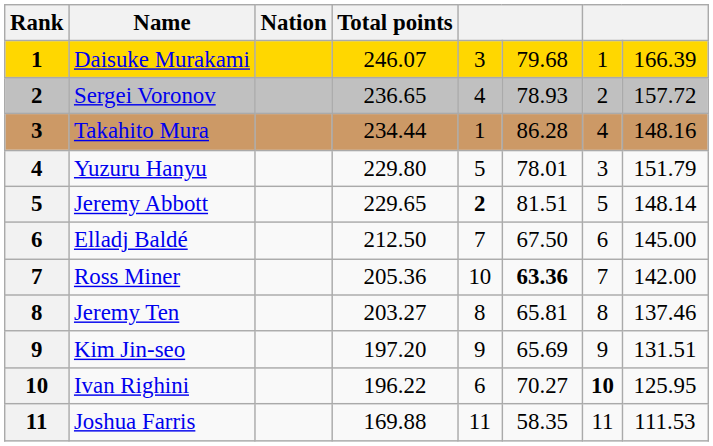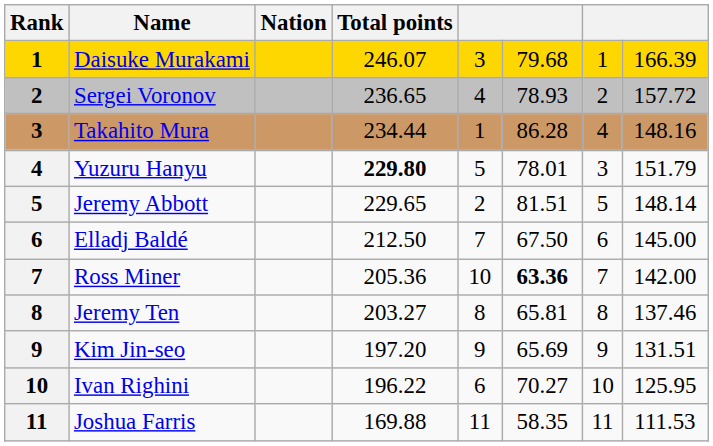(395, 167) normal -> (395, 167) bold
(480, 204) bold -> (480, 204) normal
(602, 385) bold -> (602, 385) normal
